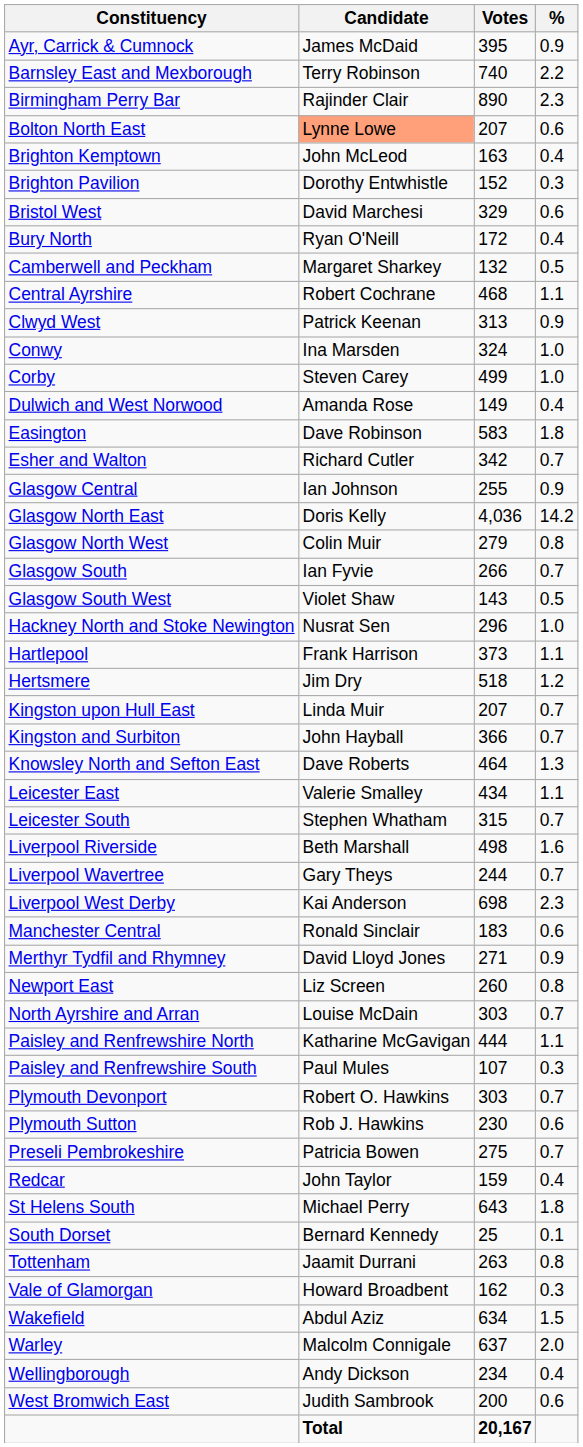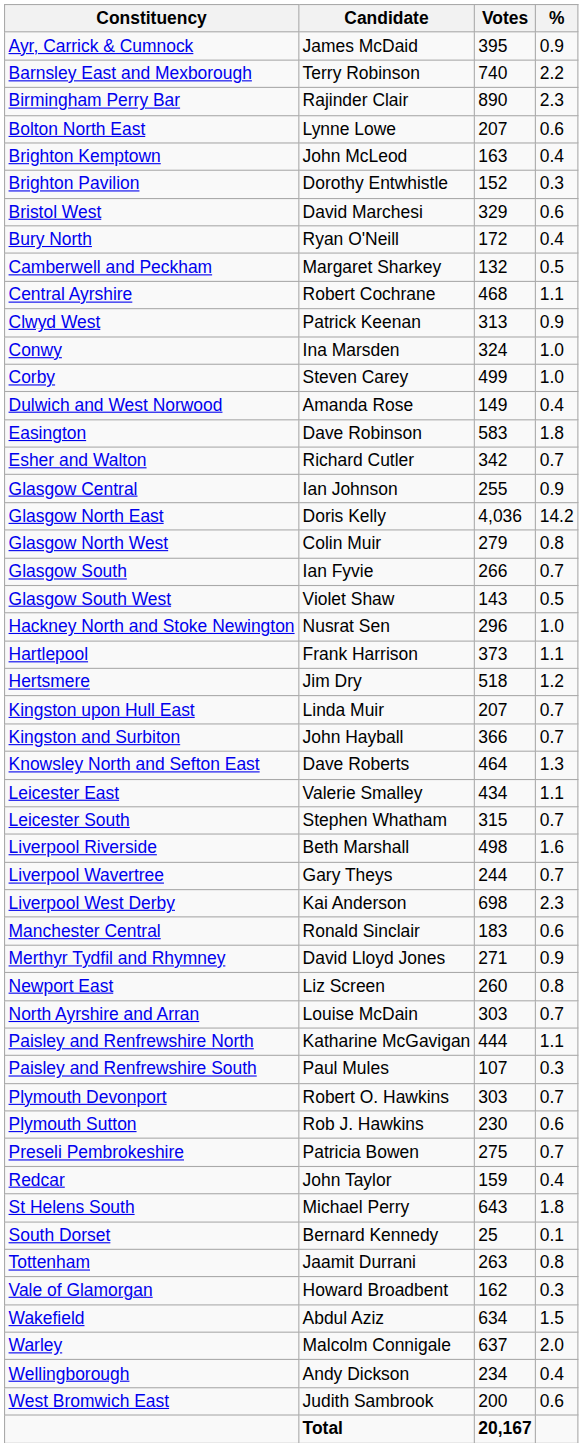(349, 128) lightsalmon background -> (349, 128) no background
